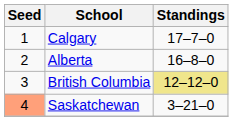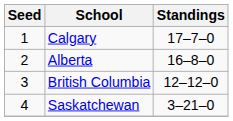(191, 82) khaki background -> (191, 82) no background
(25, 104) lightsalmon background -> (25, 104) no background
